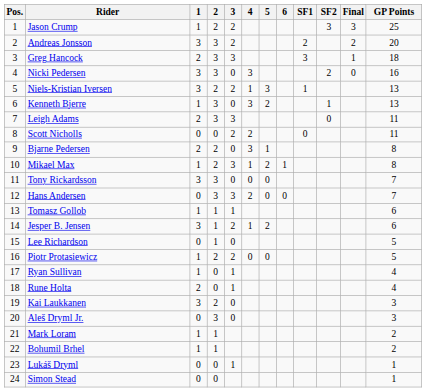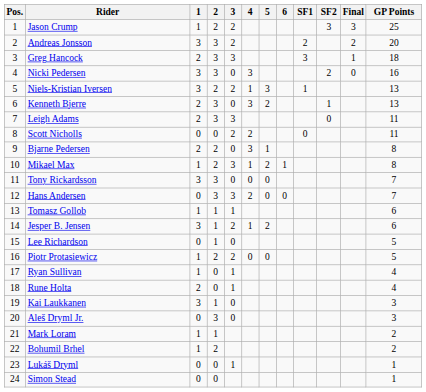(198, 103) 1 -> (198, 103) 2
(216, 303) 2 -> (216, 303) 1
(216, 349) 1 -> (216, 349) 2
